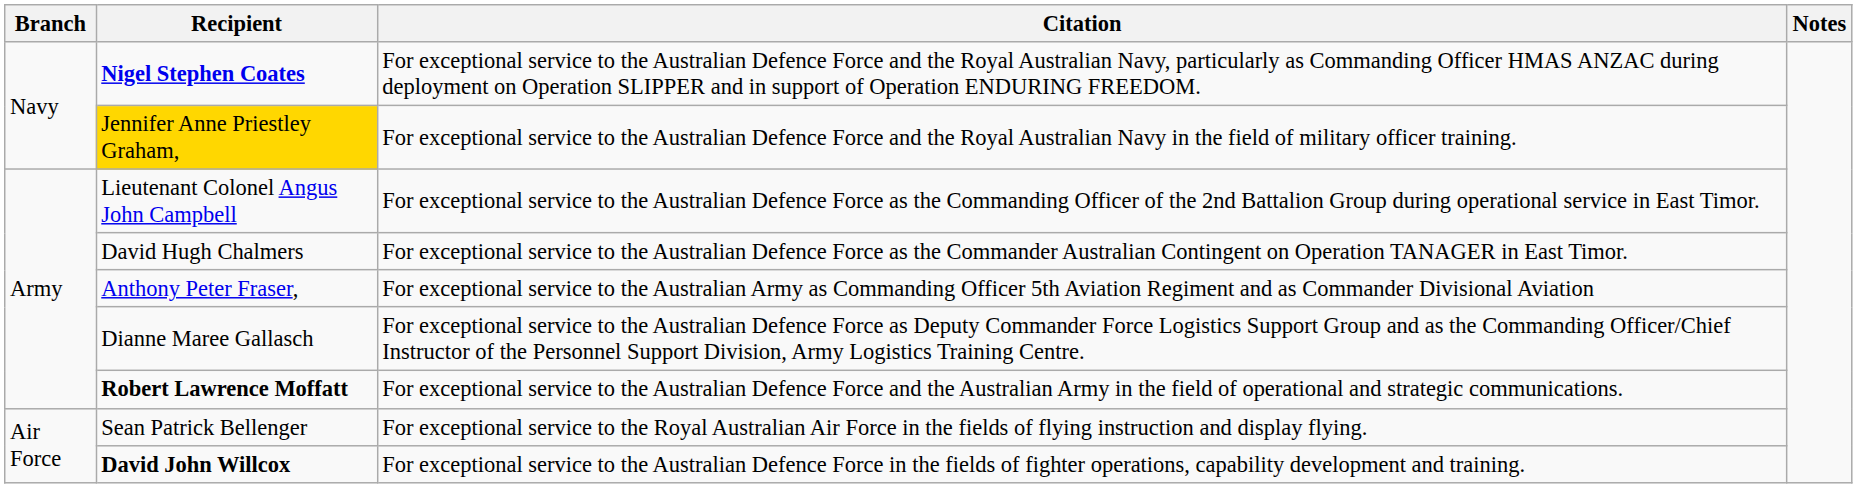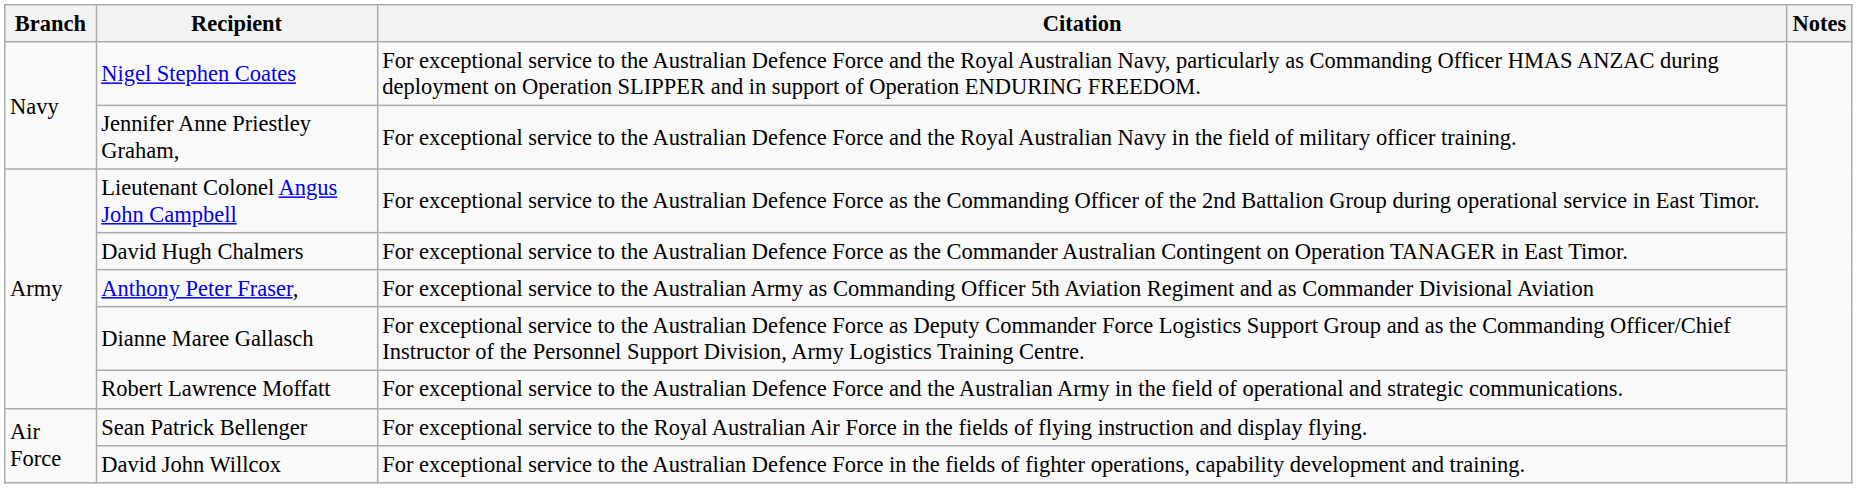(203, 73) bold -> (199, 73) normal
(206, 137) gold background -> (206, 137) no background
(225, 389) bold -> (216, 389) normal
(196, 463) bold -> (191, 463) normal
